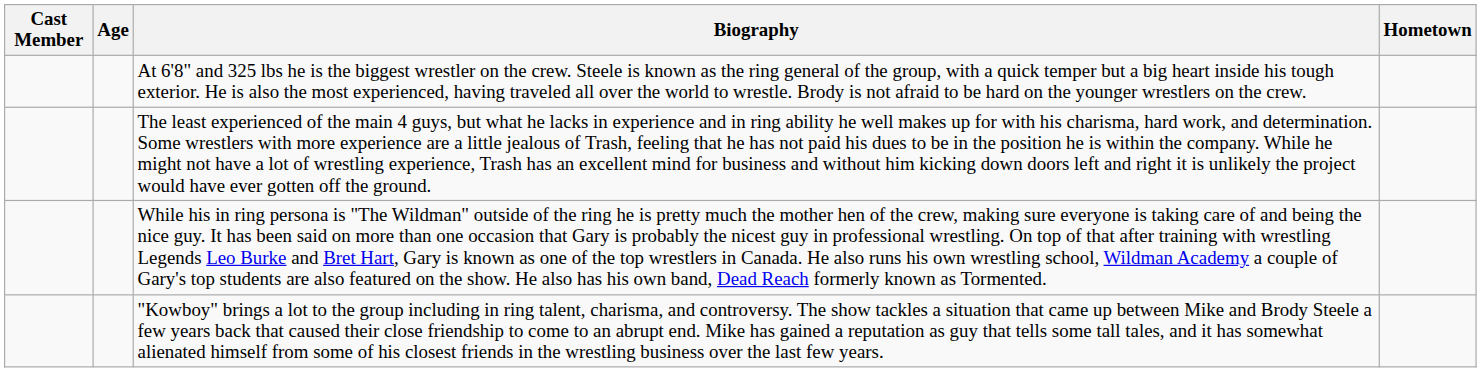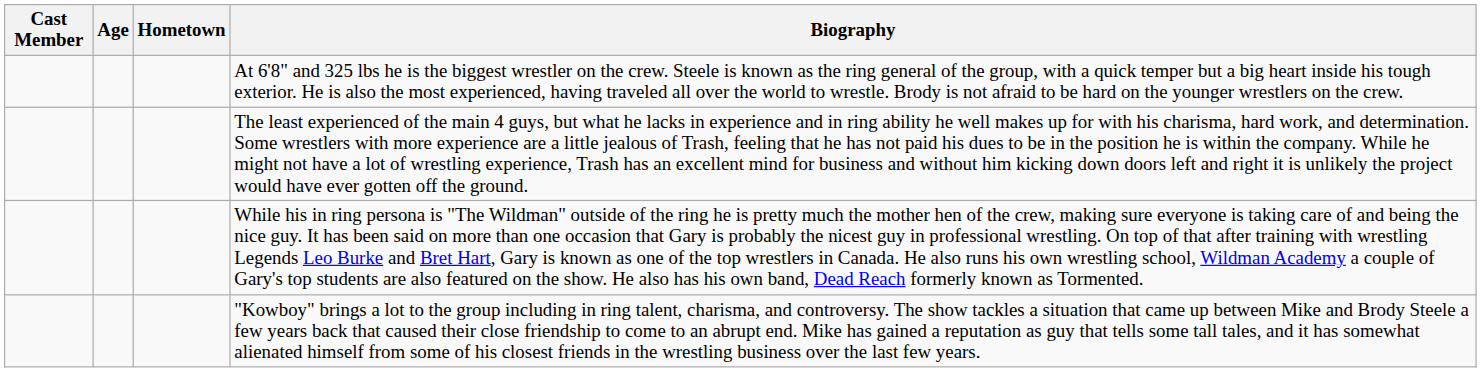columns swapped: (1428, 30) <-> (756, 30)
